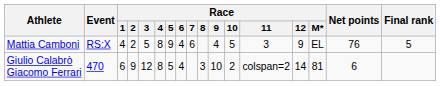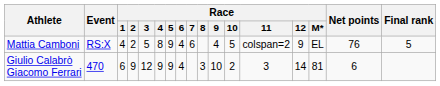(266, 45) 3 -> (266, 45) colspan=2
(160, 67) 8 -> (160, 67) 9
(171, 67) 5 -> (171, 67) 9
(266, 67) colspan=2 -> (266, 67) 3
